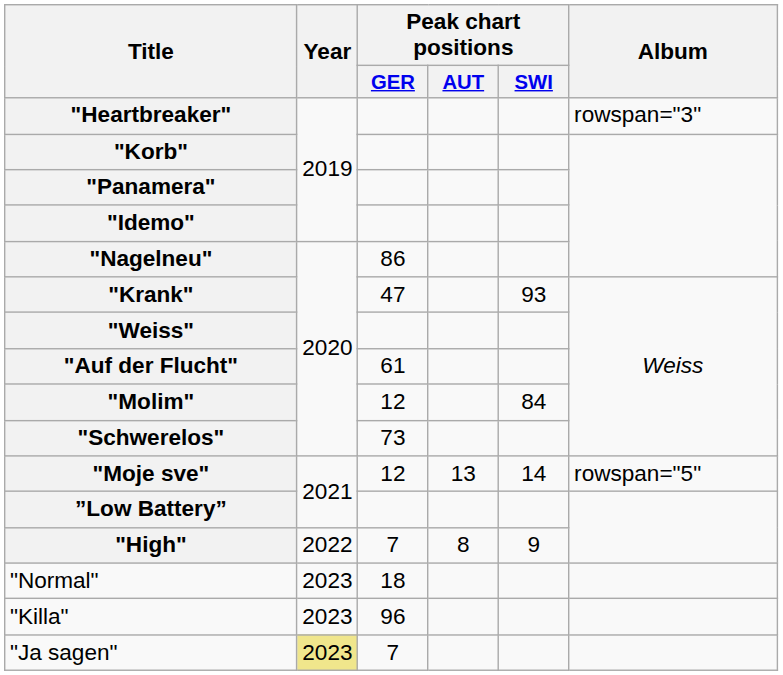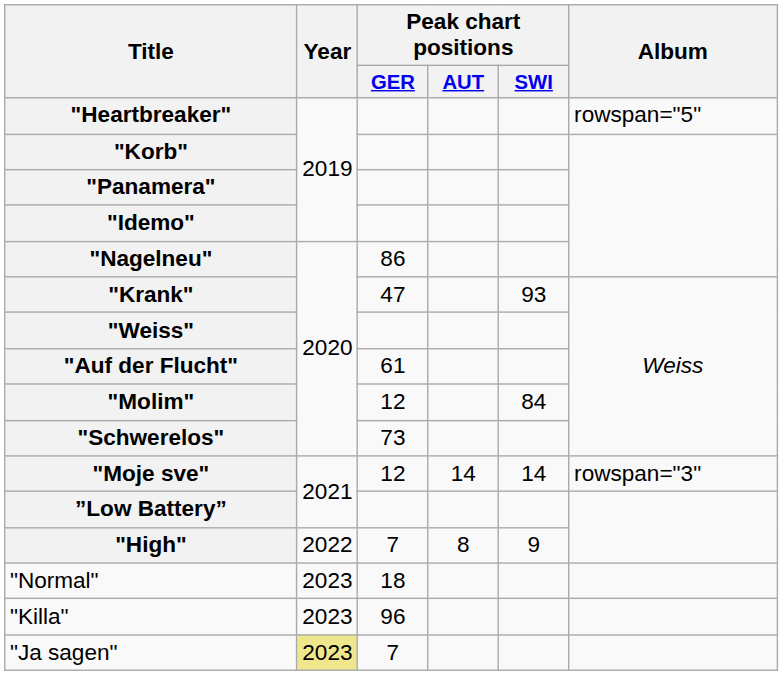(638, 115) rowspan="3" -> (638, 115) rowspan="5"
(463, 473) 13 -> (463, 473) 14
(638, 473) rowspan="5" -> (638, 473) rowspan="3"
